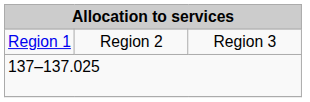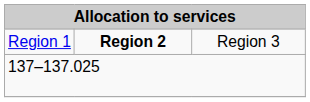(131, 41) normal -> (133, 41) bold
